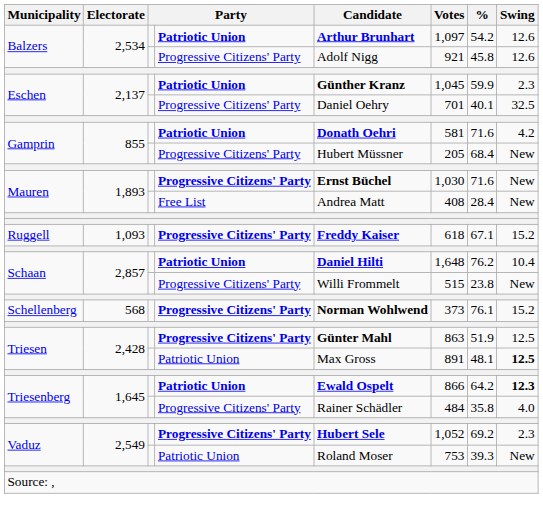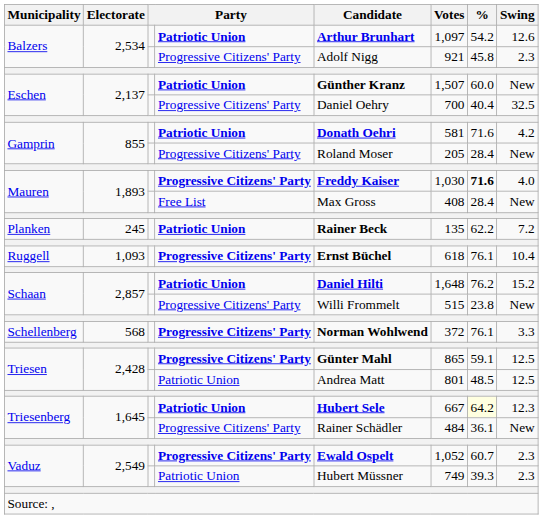(523, 57) 12.6 -> (526, 57) 2.3
(450, 84) 1,045 -> (450, 84) 1,507
(482, 84) 59.9 -> (482, 84) 60.0
(526, 84) 2.3 -> (522, 84) New
(455, 105) 701 -> (455, 105) 700
(482, 105) 40.1 -> (482, 105) 40.4
(360, 153) Hubert Müssner -> (355, 153) Roland Moser
(482, 153) 68.4 -> (482, 153) 28.4
(354, 180) Ernst Büchel -> (358, 180) Freddy Kaiser
(482, 180) normal -> (482, 180) bold
(522, 180) New -> (526, 180) 4.0
(351, 201) Andrea Matt -> (346, 201) Max Gross
+ row: (29, 229)
(358, 235) Freddy Kaiser -> (354, 256) Ernst Büchel
(482, 235) 67.1 -> (482, 256) 76.1
(523, 235) 15.2 -> (523, 256) 10.4
(523, 262) 10.4 -> (523, 283) 15.2
(455, 310) 373 -> (455, 331) 372
(523, 310) 15.2 -> (526, 331) 3.3
(455, 337) 863 -> (455, 358) 865
(482, 337) 51.9 -> (482, 358) 59.1
(346, 358) Max Gross -> (351, 379) Andrea Matt
(455, 358) 891 -> (455, 379) 801
(482, 358) 48.1 -> (482, 379) 48.5
(523, 358) bold -> (523, 379) normal
(355, 386) Ewald Ospelt -> (351, 407) Hubert Sele
(455, 386) 866 -> (455, 407) 667
(482, 386) no background -> (482, 407) lightyellow background
(523, 386) bold -> (523, 407) normal
(482, 407) 35.8 -> (482, 428) 36.1
(526, 407) 4.0 -> (522, 428) New
(351, 434) Hubert Sele -> (355, 455) Ewald Ospelt
(482, 434) 69.2 -> (482, 455) 60.7
(355, 455) Roland Moser -> (360, 476) Hubert Müssner
(455, 455) 753 -> (455, 476) 749
(522, 455) New -> (526, 476) 2.3
